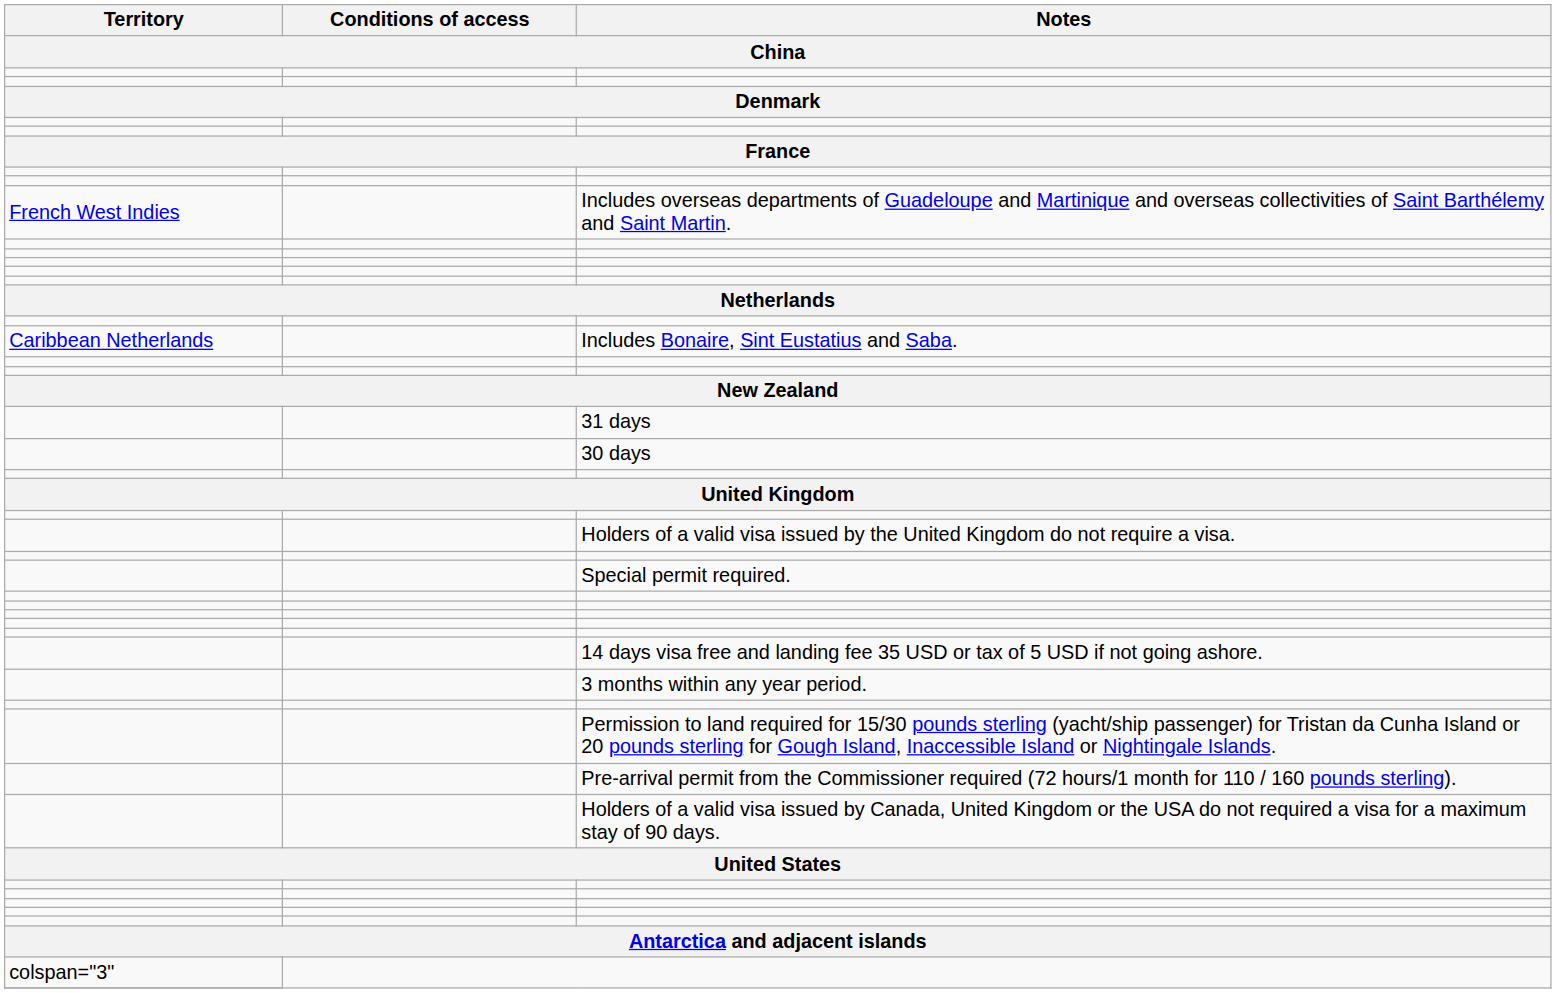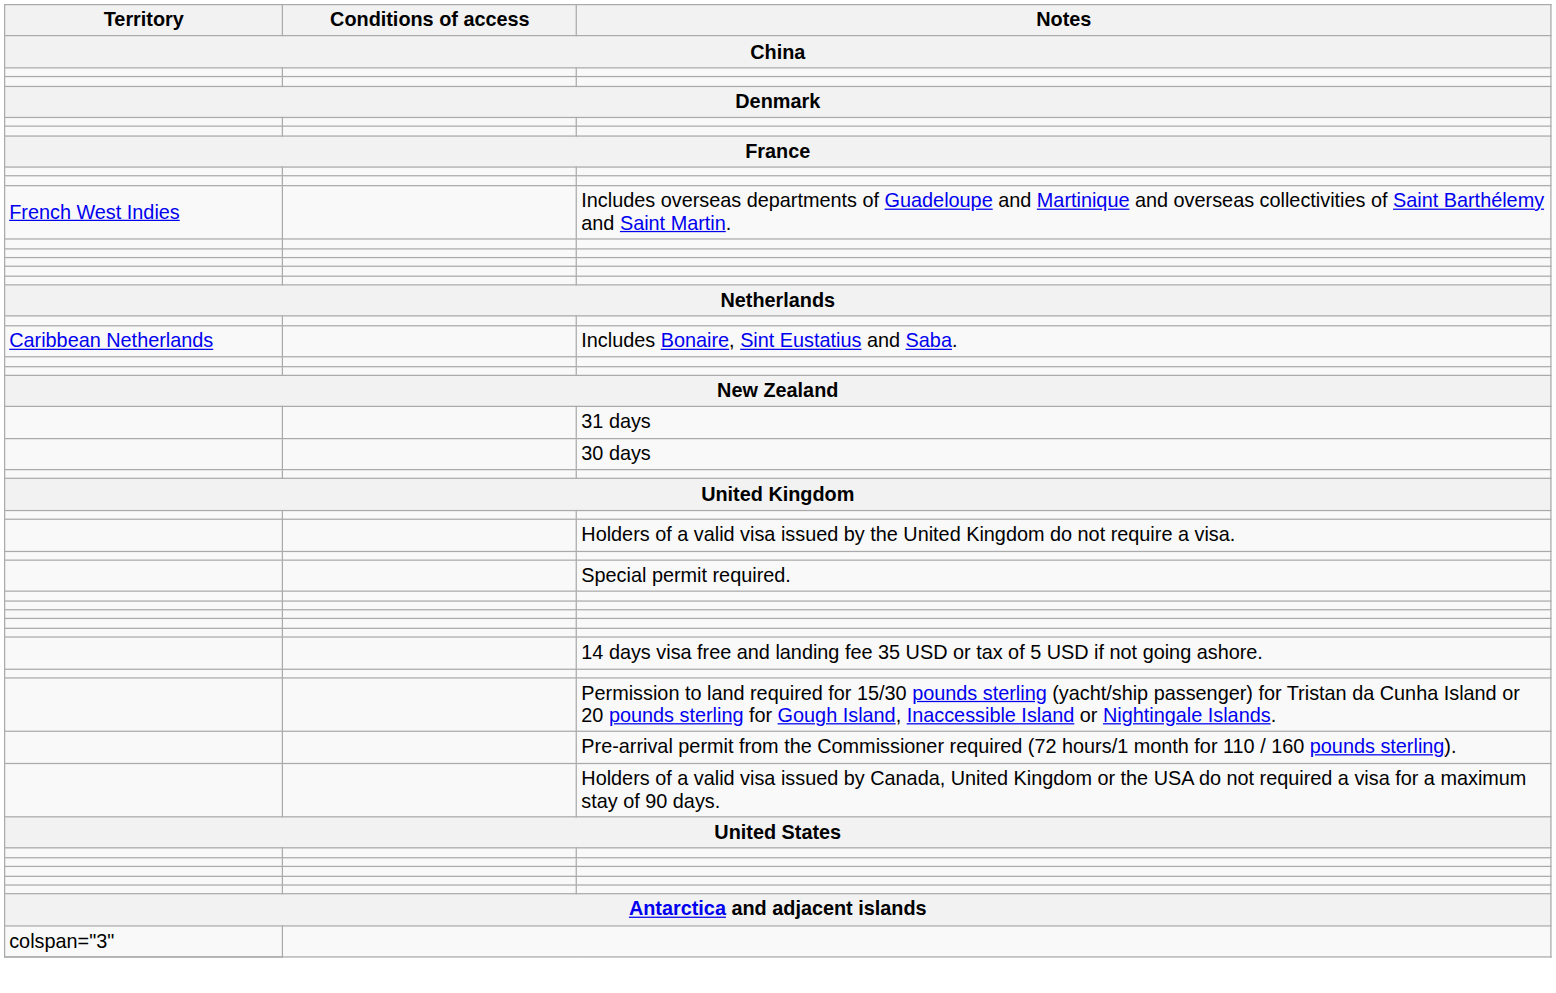- row: (144, 684)
